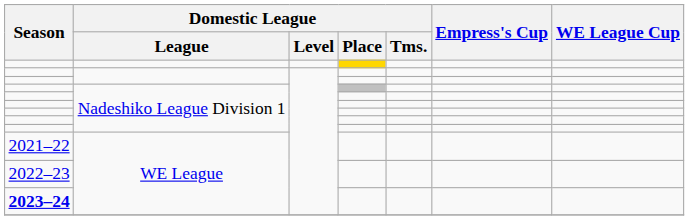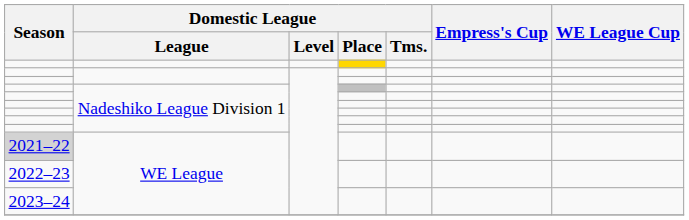(39, 145) no background -> (39, 145) lightgrey background
(39, 201) bold -> (39, 201) normal
